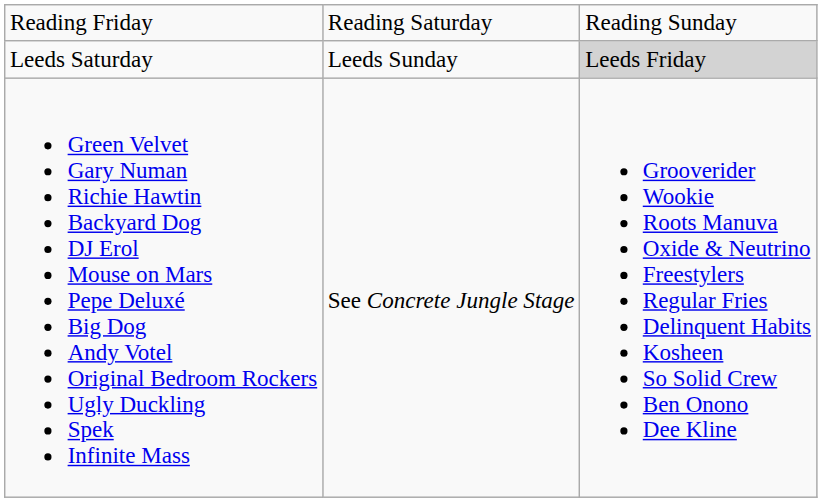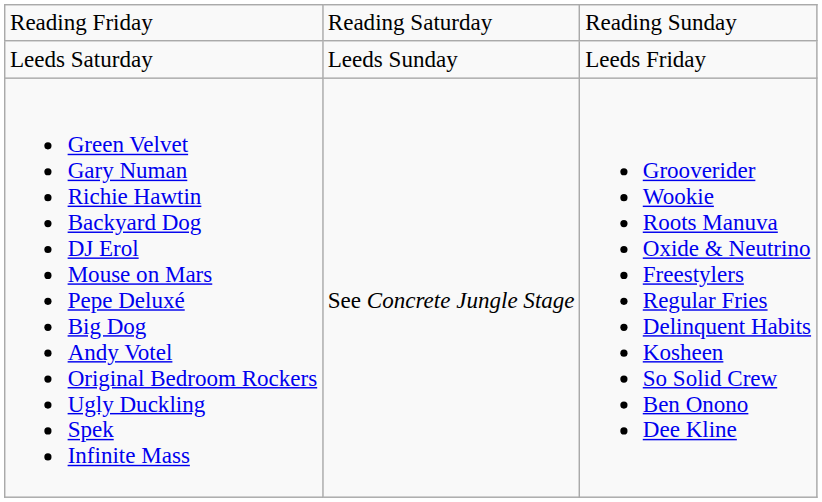(646, 59) lightgrey background -> (646, 59) no background
